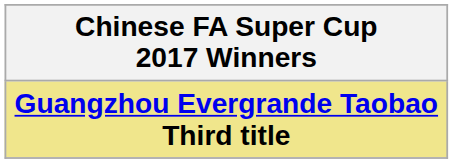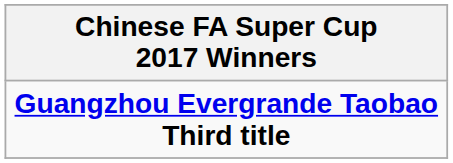(226, 119) khaki background -> (226, 119) no background
